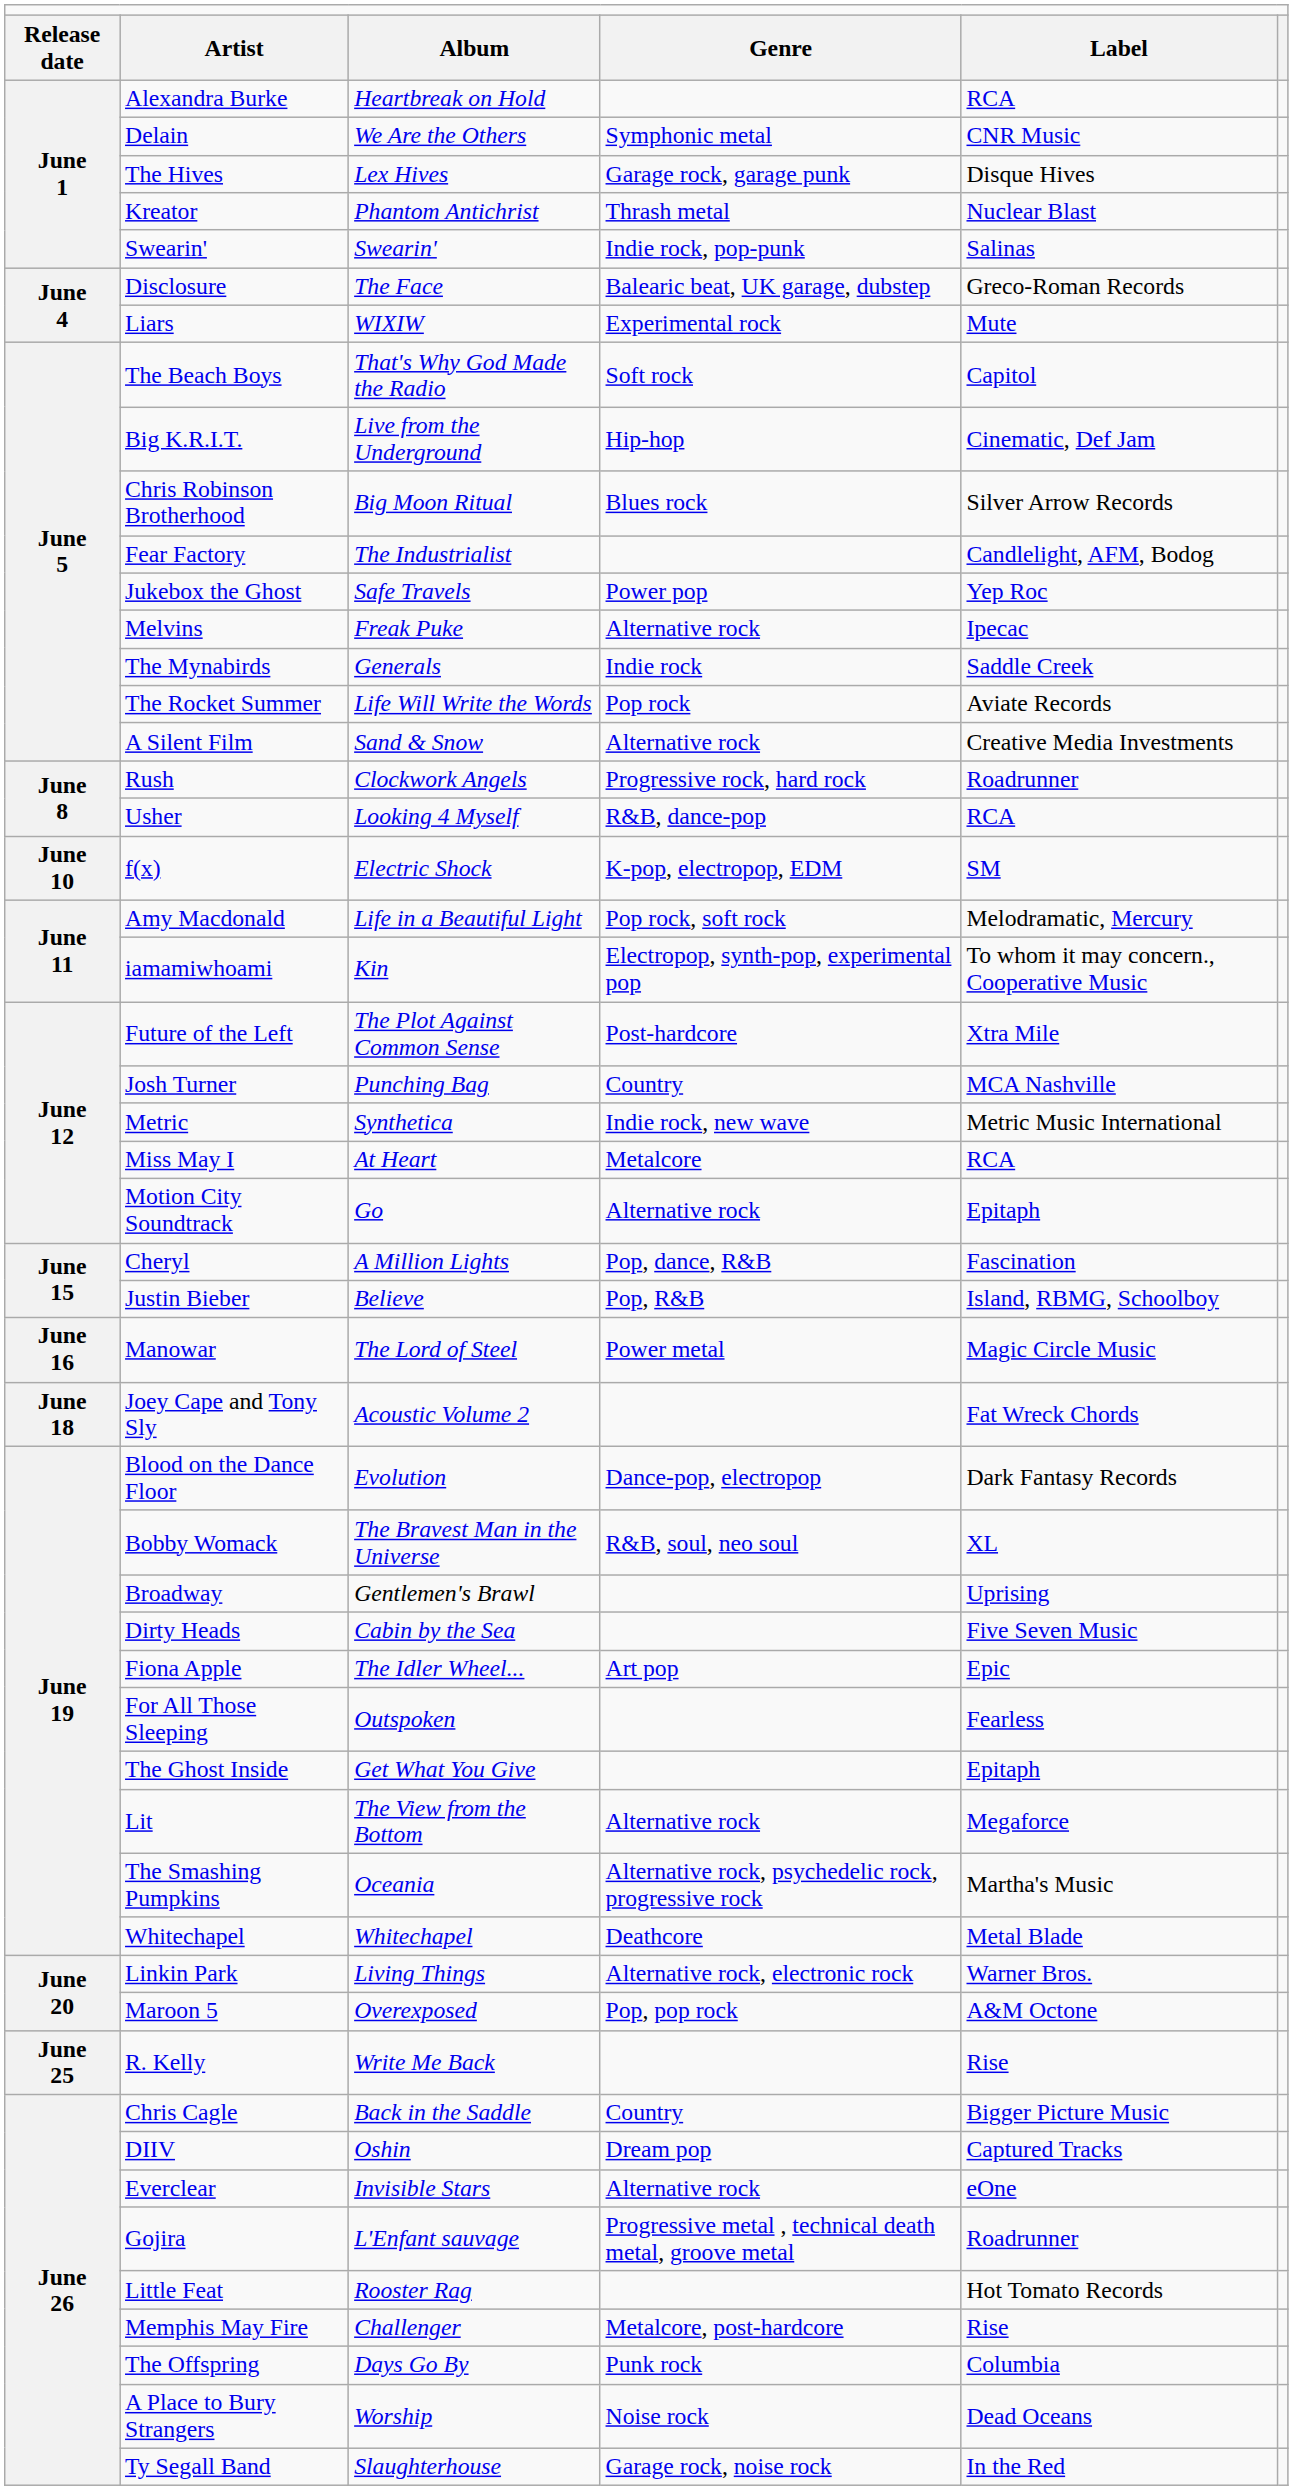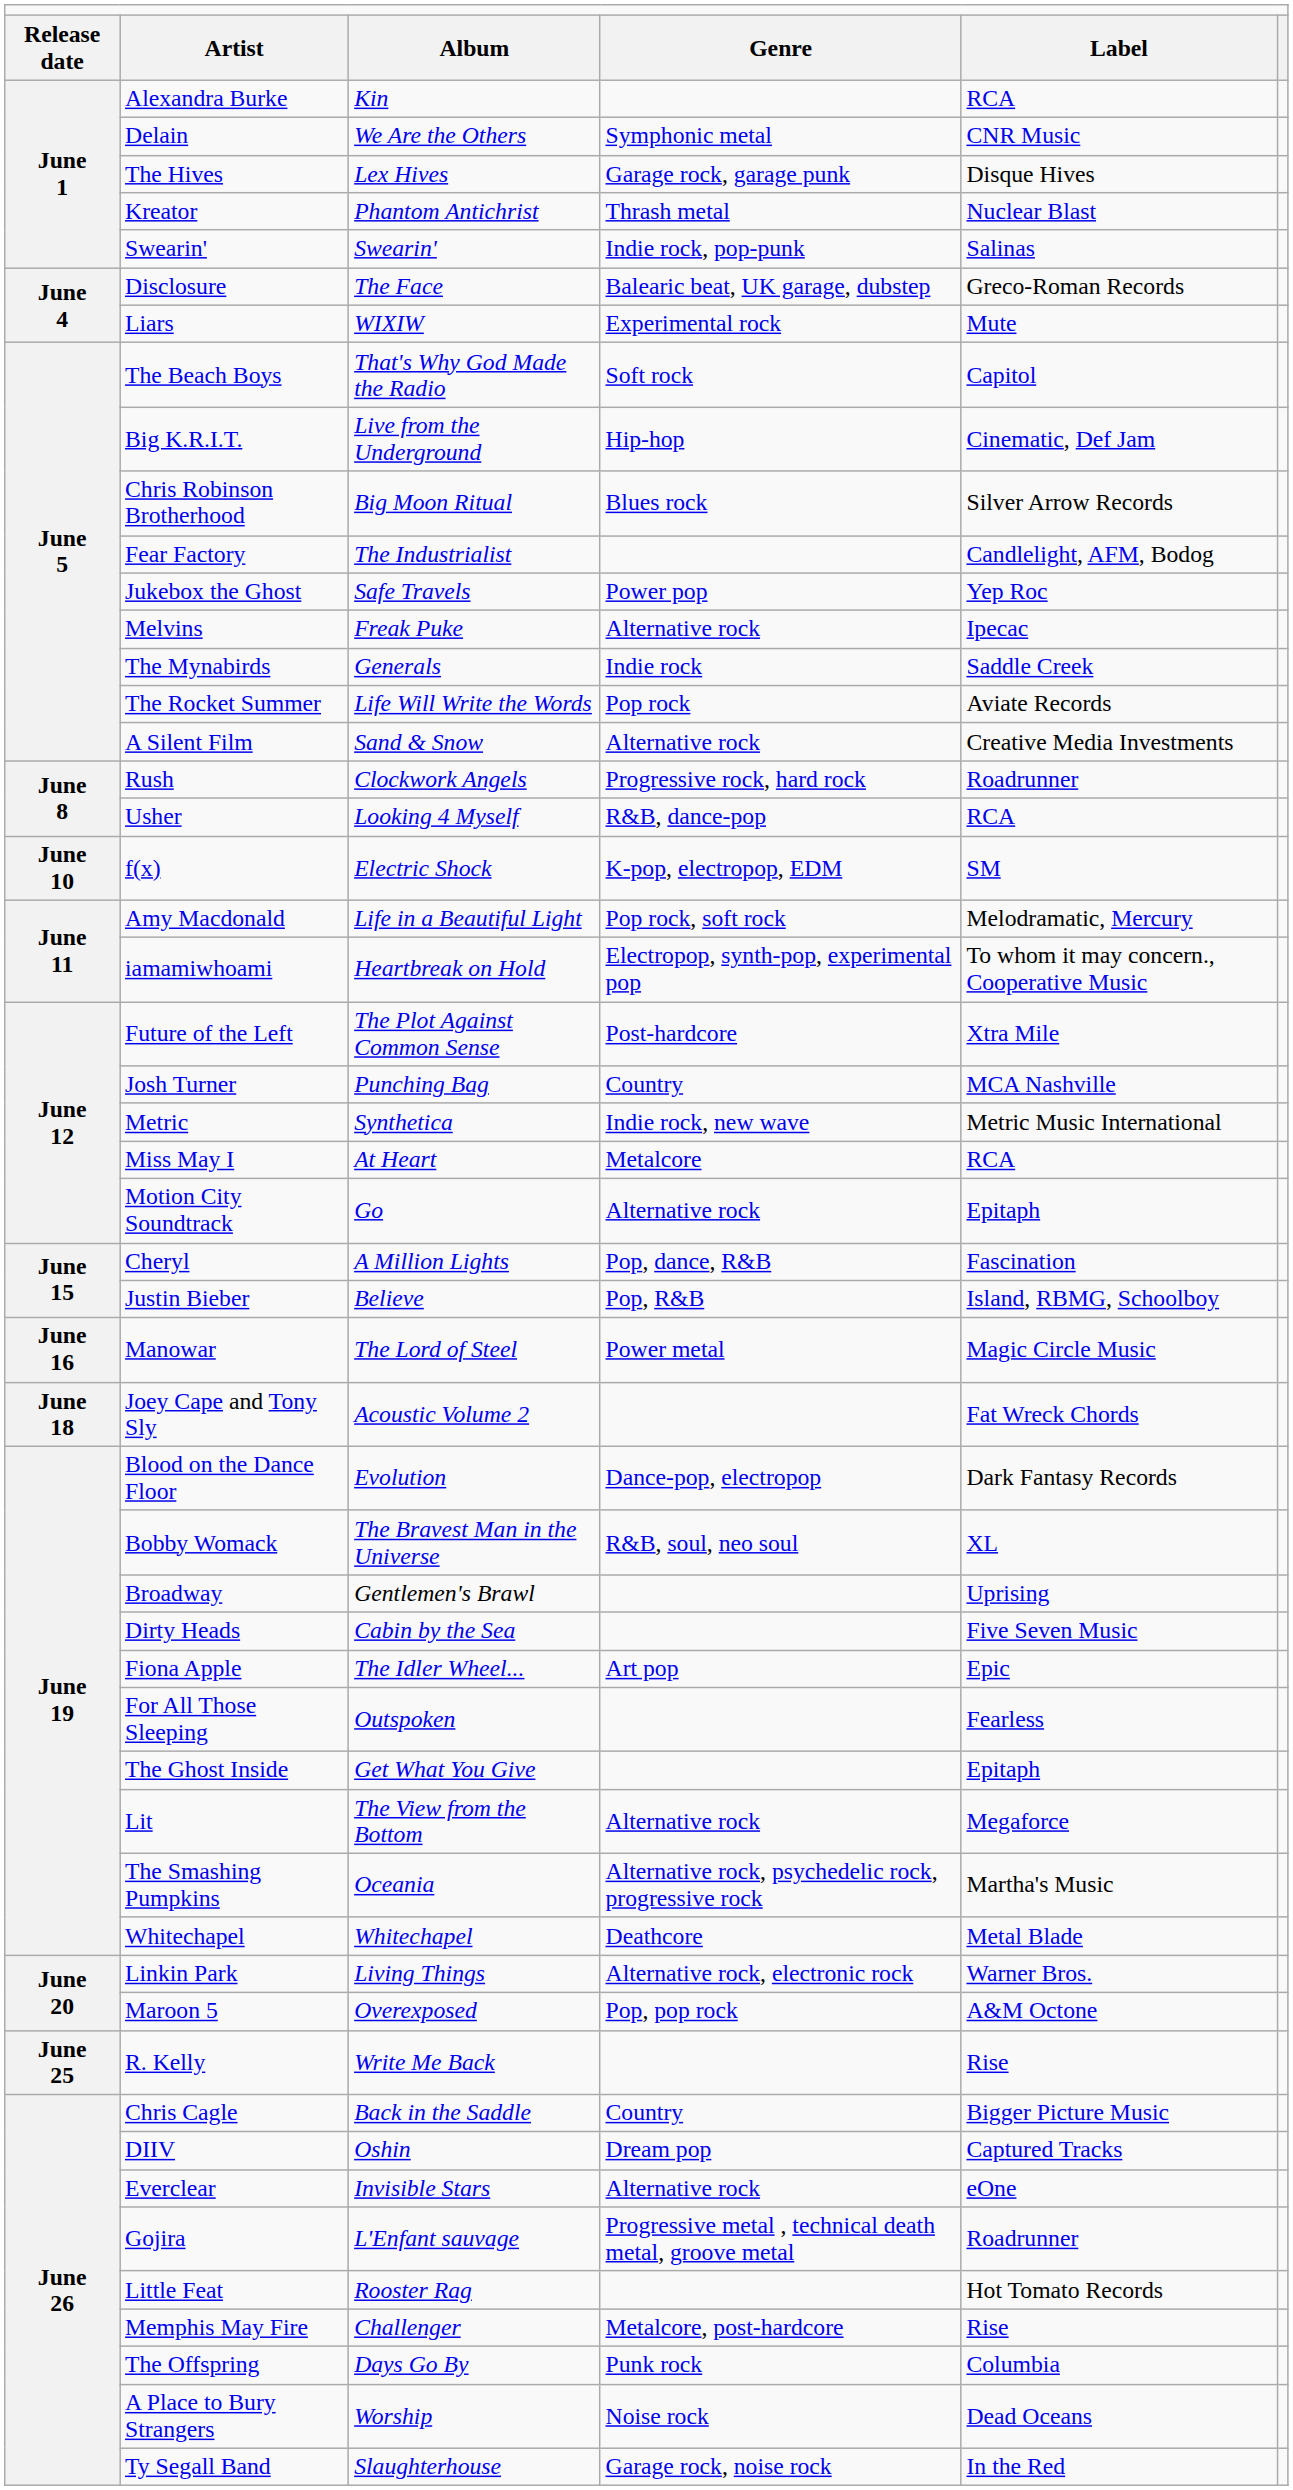(450, 98) Heartbreak on Hold -> (371, 98) Kin
(371, 969) Kin -> (450, 969) Heartbreak on Hold
